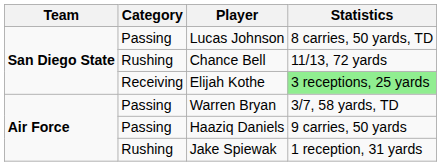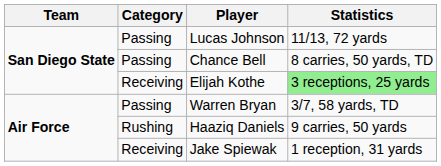(362, 38) 8 carries, 50 yards, TD -> (339, 38) 11/13, 72 yards
(147, 60) Rushing -> (146, 60) Passing
(339, 60) 11/13, 72 yards -> (362, 60) 8 carries, 50 yards, TD
(146, 127) Passing -> (147, 127) Rushing
(147, 149) Rushing -> (152, 149) Receiving
